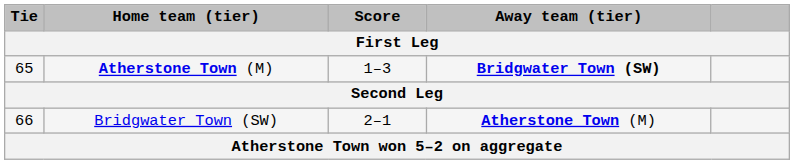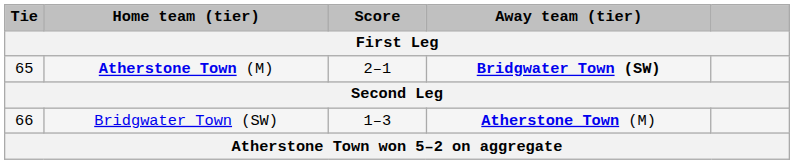(377, 69) 1–3 -> (377, 69) 2–1
(377, 120) 2–1 -> (377, 120) 1–3
